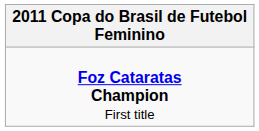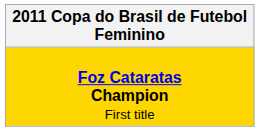(130, 95) no background -> (130, 95) gold background
